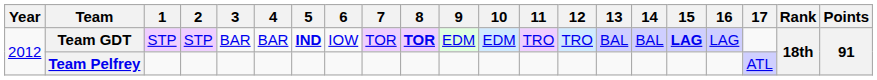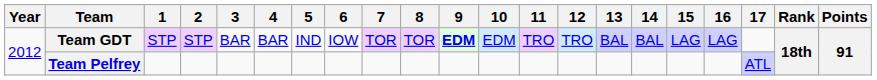(308, 40) bold -> (308, 40) normal
(419, 40) bold -> (419, 40) normal
(459, 40) normal -> (459, 40) bold
(687, 40) bold -> (686, 40) normal
